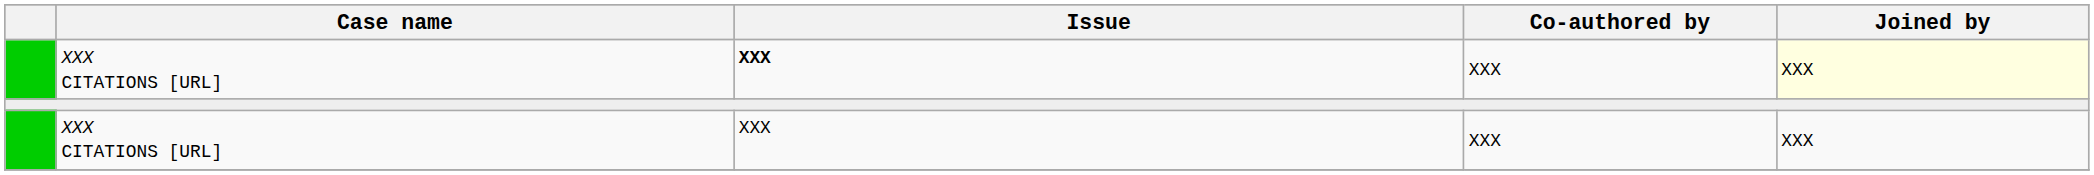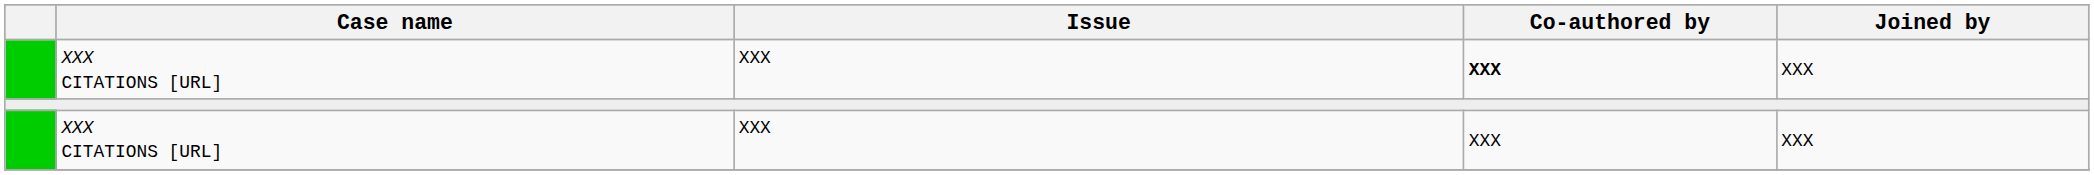(755, 57) bold -> (755, 58) normal
(1485, 70) normal -> (1485, 70) bold
(1797, 70) lightyellow background -> (1797, 70) no background
